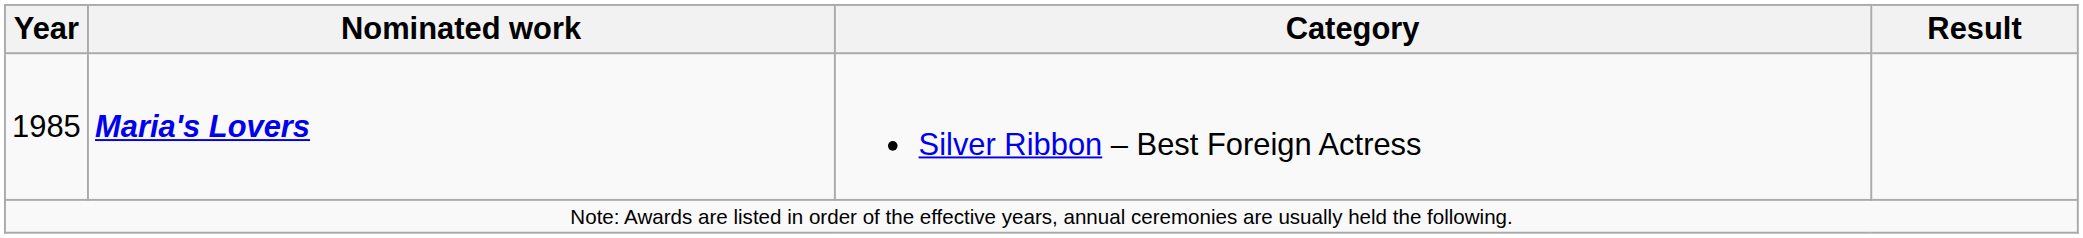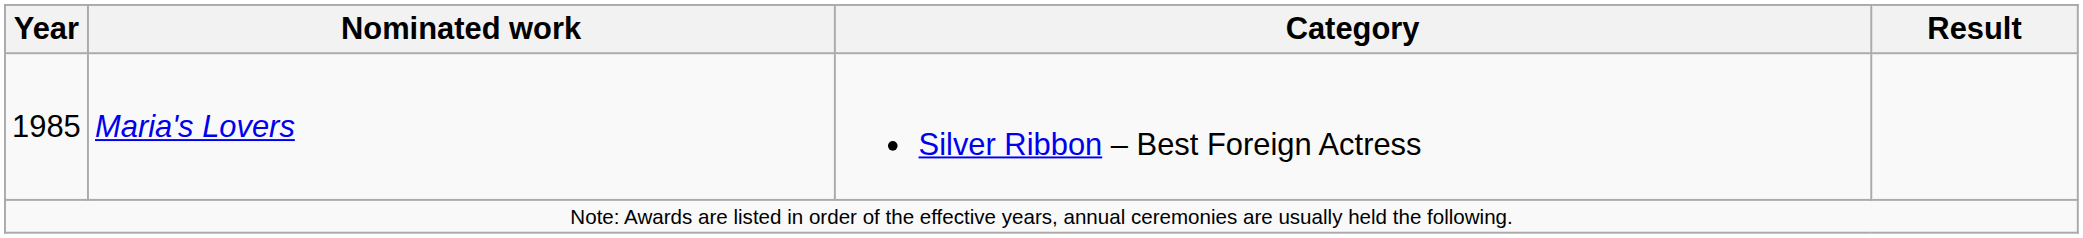(203, 126) bold -> (195, 126) normal
